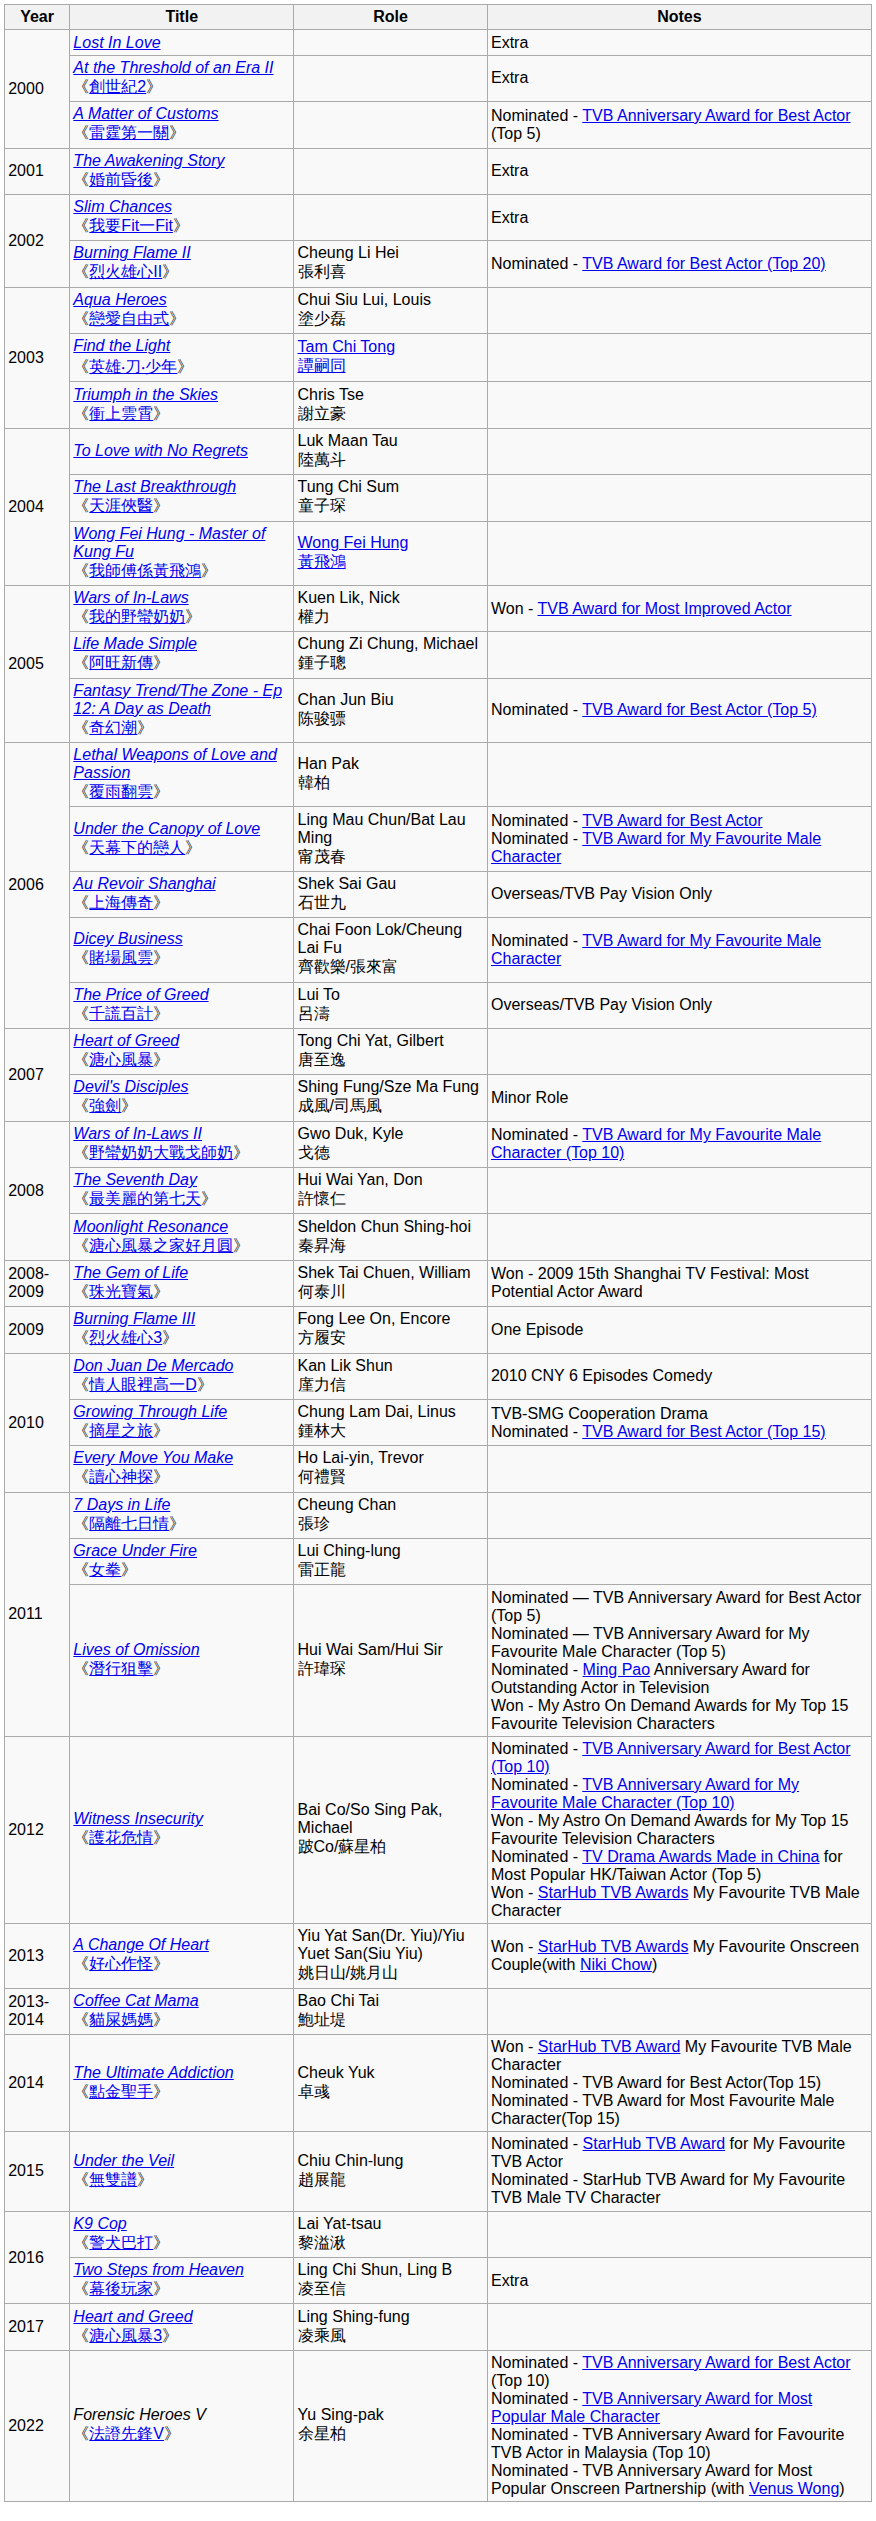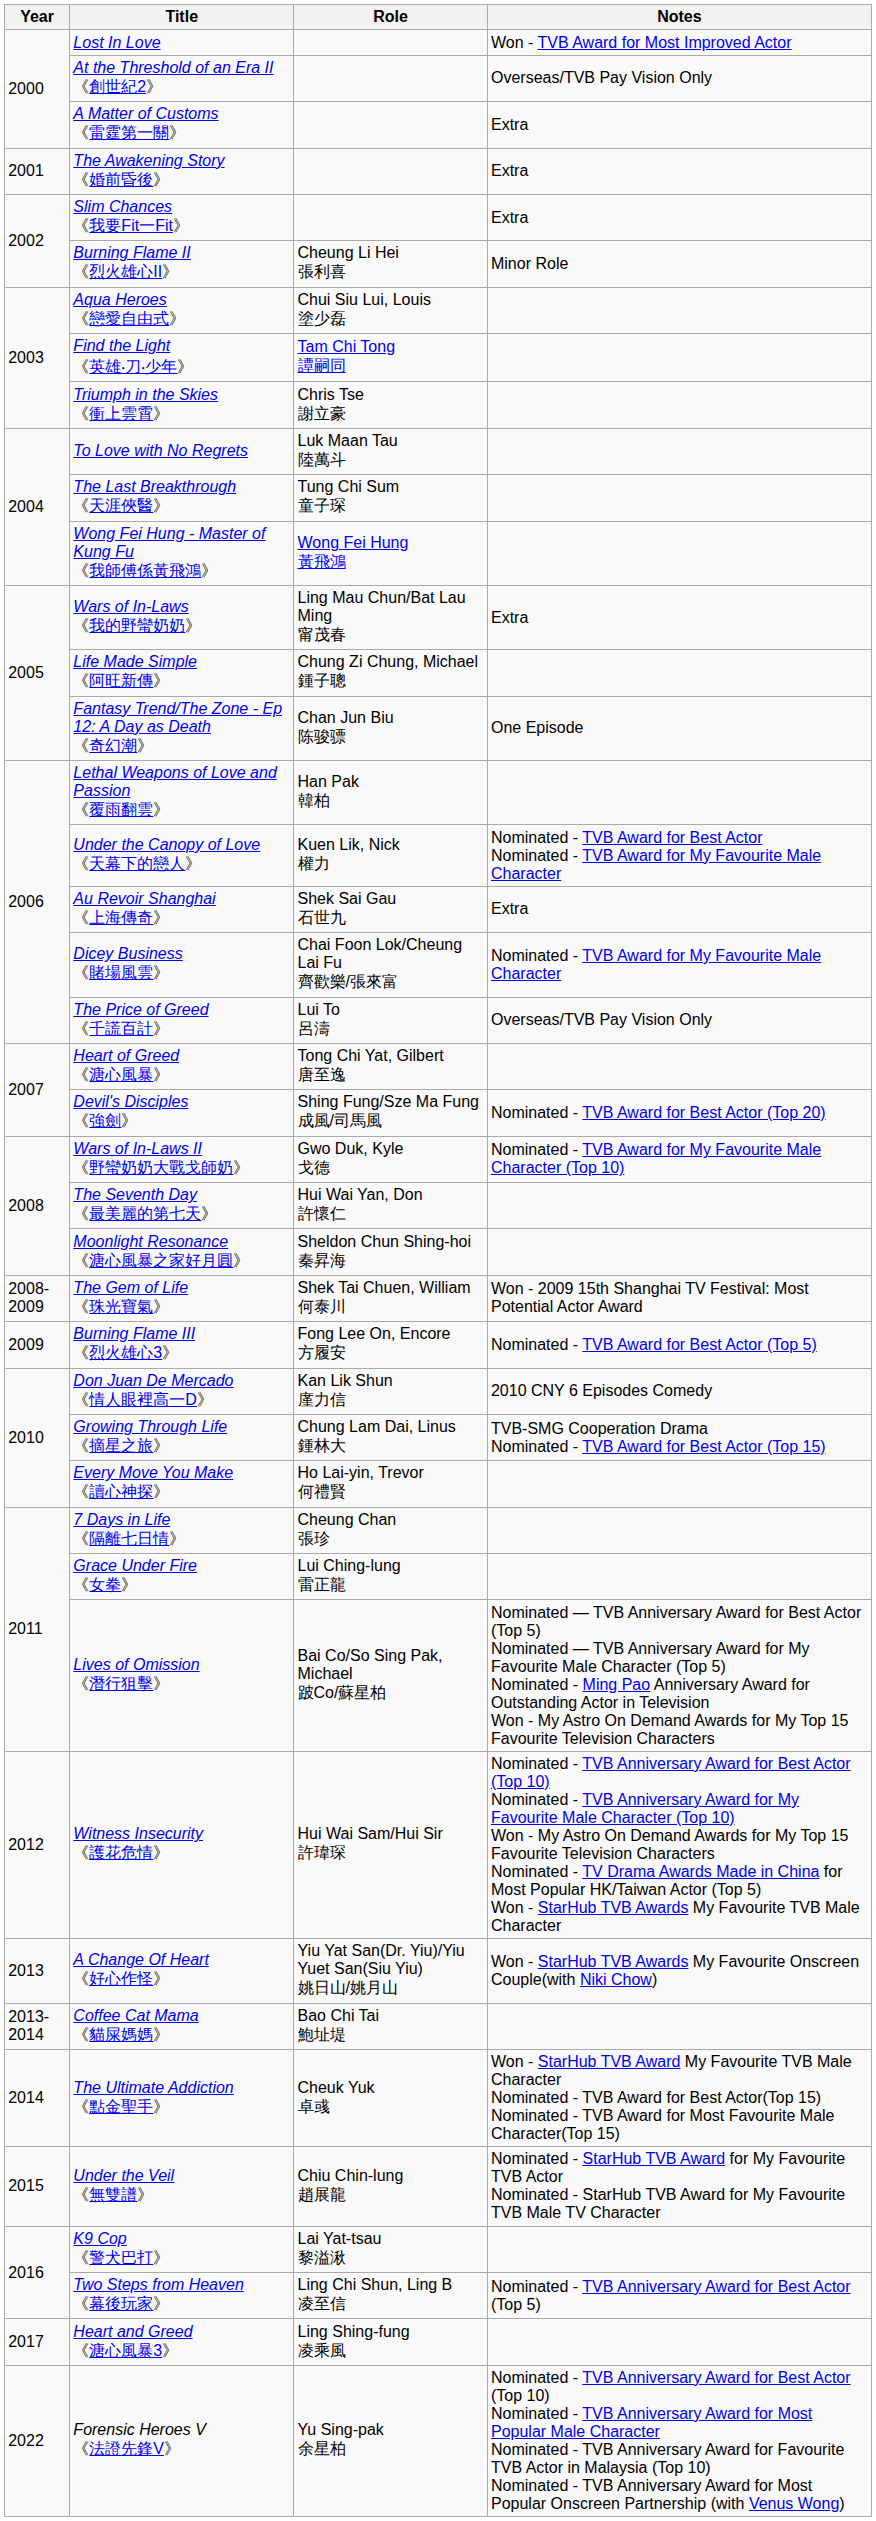(510, 42) Extra -> (641, 42) Won - TVB Award for Most Improved Actor
(510, 78) Extra -> (602, 78) Overseas/TVB Pay Vision Only
(671, 124) Nominated - TVB Anniversary Award for Best Actor (Top 5) -> (510, 124) Extra
(658, 263) Nominated - TVB Award for Best Actor (Top 20) -> (530, 263) Minor Role
(349, 607) Kuen Lik, Nick 權力 -> (382, 616) Ling Mau Chun/Bat Lau Ming 甯茂春
(641, 608) Won - TVB Award for Most Improved Actor -> (510, 617) Extra
(654, 710) Nominated - TVB Award for Best Actor (Top 5) -> (537, 728) One Episode
(382, 838) Ling Mau Chun/Bat Lau Ming 甯茂春 -> (349, 854) Kuen Lik, Nick 權力
(602, 894) Overseas/TVB Pay Vision Only -> (510, 909) Extra
(530, 1097) Minor Role -> (658, 1112) Nominated - TVB Award for Best Actor (Top 20)
(537, 1329) One Episode -> (654, 1344) Nominated - TVB Award for Best Actor (Top 5)
(370, 1659) Hui Wai Sam/Hui Sir 許瑋琛 -> (370, 1674) Bai Co/So Sing Pak, Michael 跛Co/蘇星柏
(370, 1828) Bai Co/So Sing Pak, Michael 跛Co/蘇星柏 -> (370, 1843) Hui Wai Sam/Hui Sir 許瑋琛
(510, 2280) Extra -> (671, 2295) Nominated - TVB Anniversary Award for Best Actor (Top 5)
